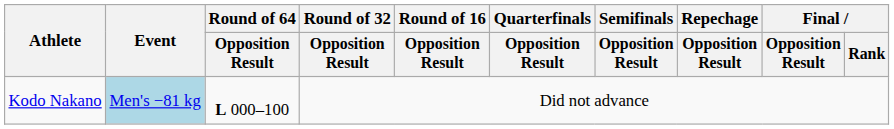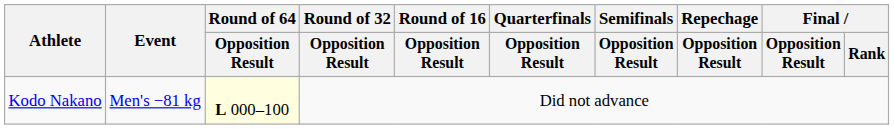(155, 100) lightblue background -> (155, 100) no background
(252, 110) no background -> (252, 110) lightyellow background
